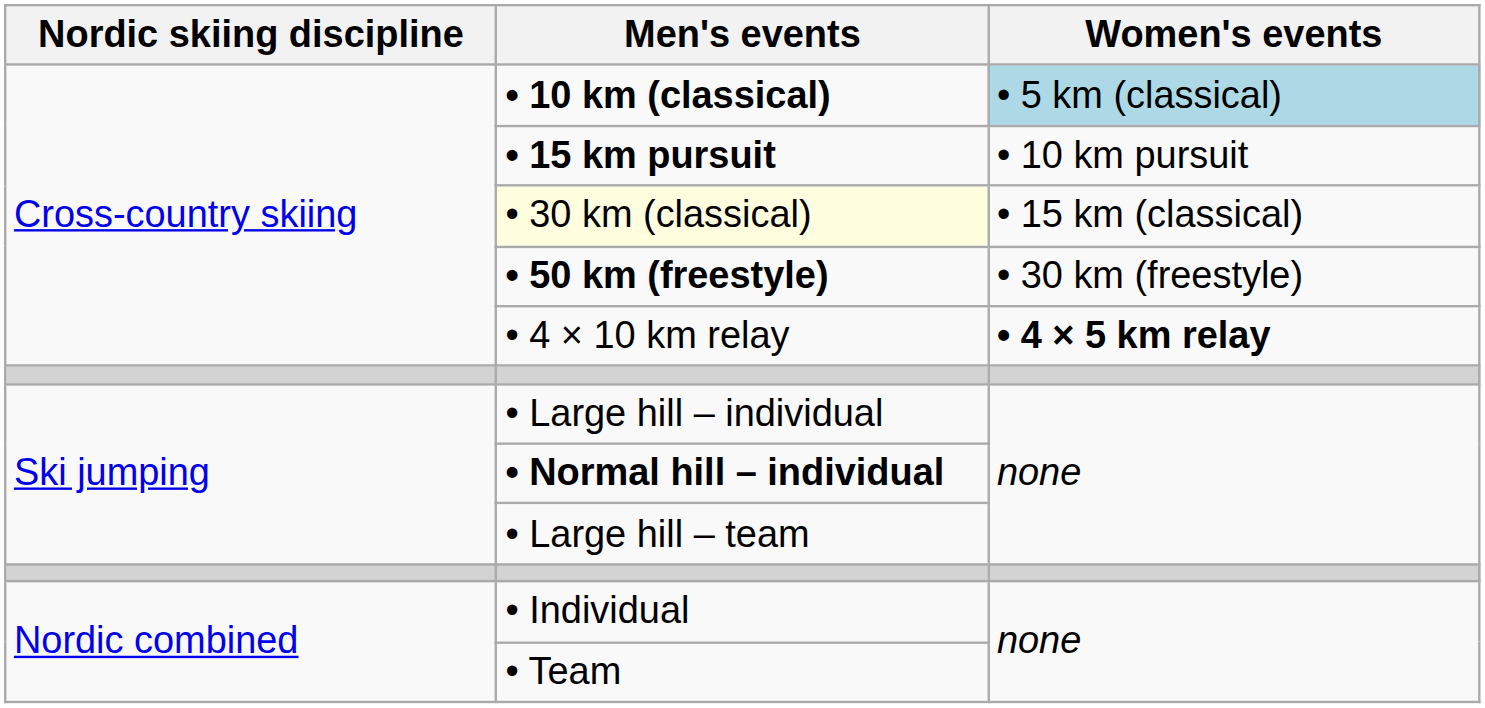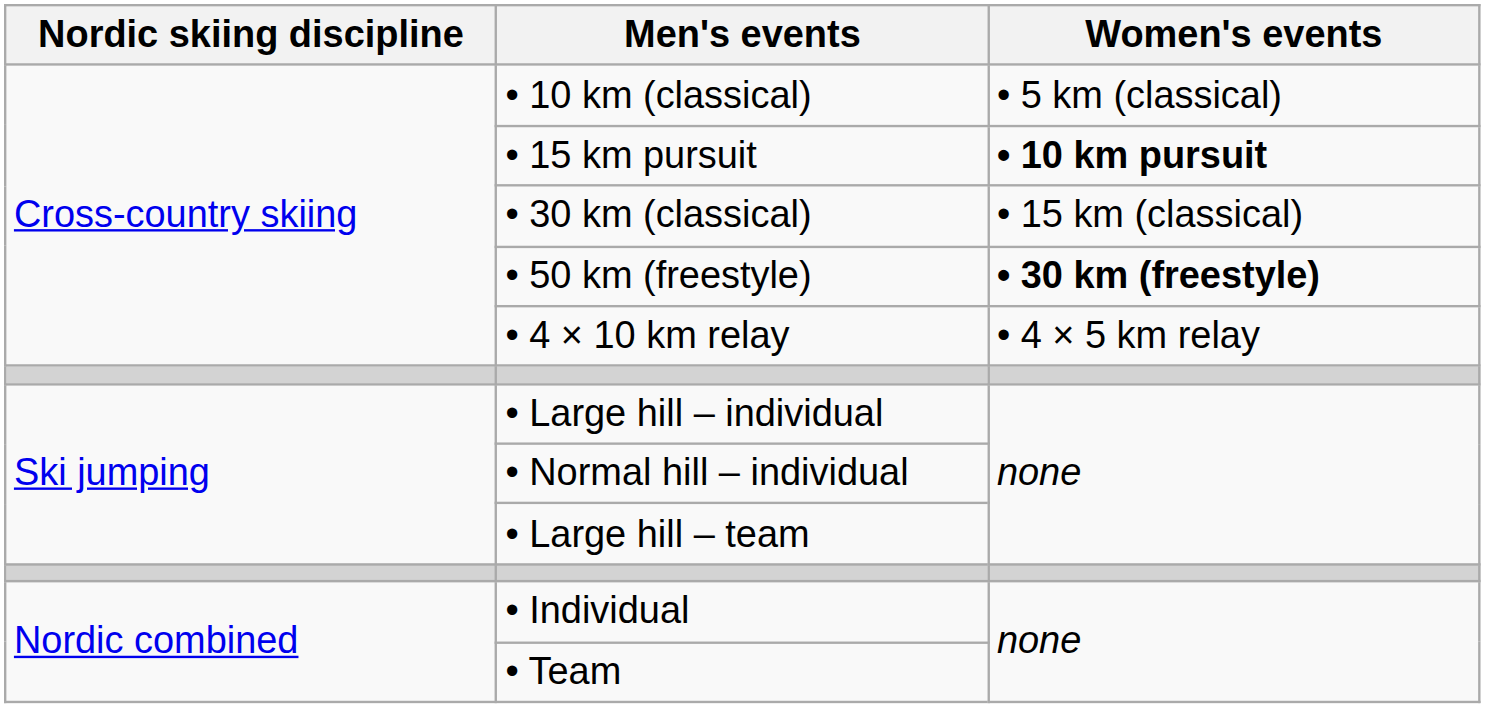(668, 94) bold -> (658, 94) normal
(1139, 94) lightblue background -> (1139, 94) no background
(641, 154) bold -> (631, 154) normal
(1123, 154) normal -> (1132, 154) bold
(658, 214) lightyellow background -> (658, 214) no background
(667, 275) bold -> (658, 275) normal
(1150, 275) normal -> (1158, 275) bold
(1134, 335) bold -> (1128, 335) normal
(725, 473) bold -> (707, 473) normal
